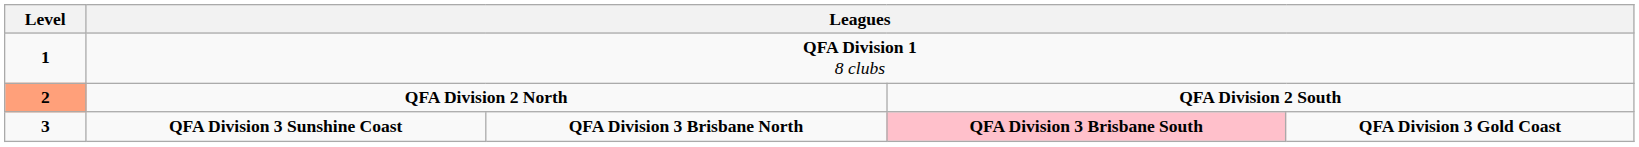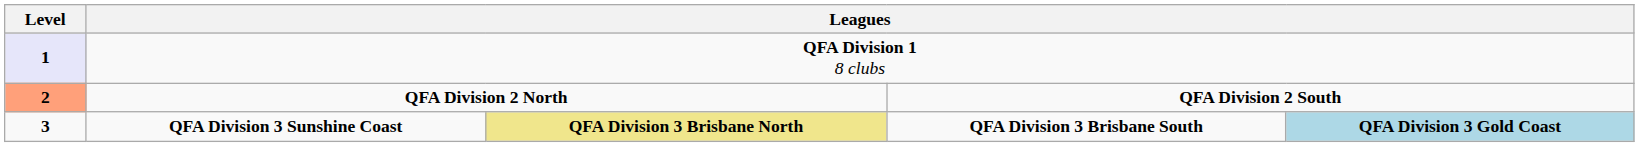(45, 57) no background -> (45, 57) lavender background
(686, 126) no background -> (686, 126) khaki background
(1086, 126) pink background -> (1086, 126) no background
(1460, 126) no background -> (1460, 126) lightblue background
